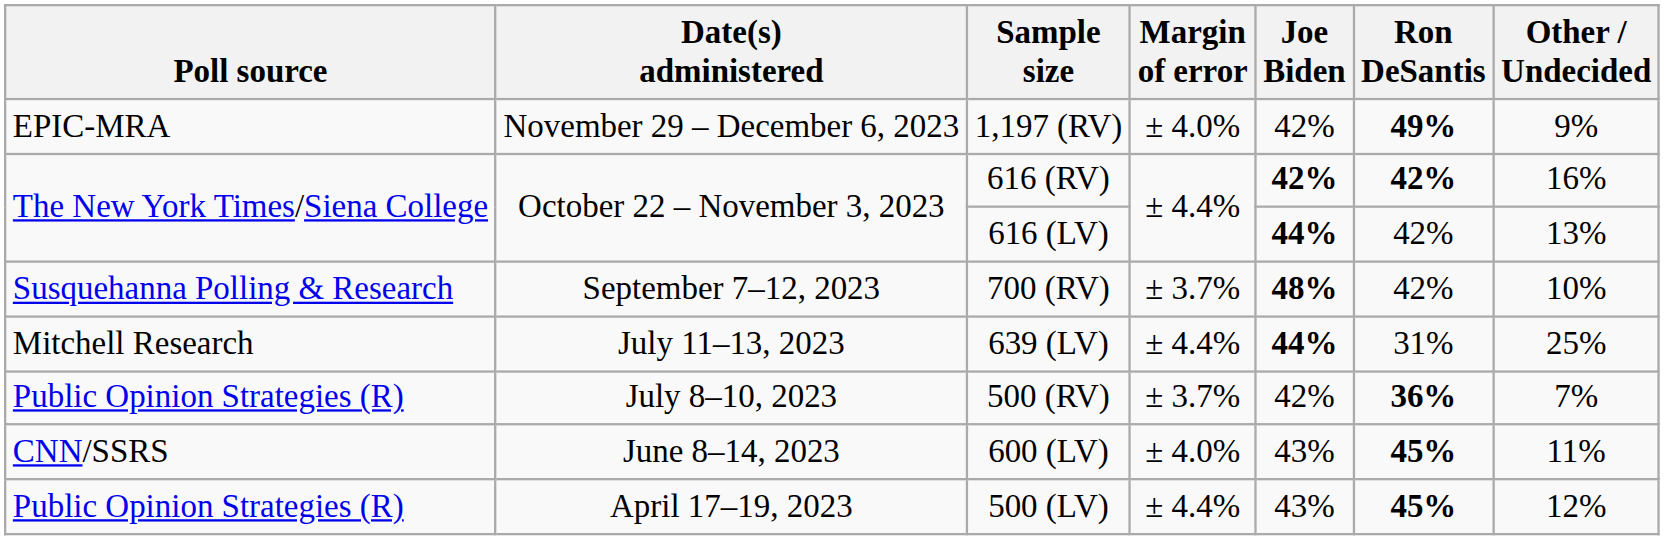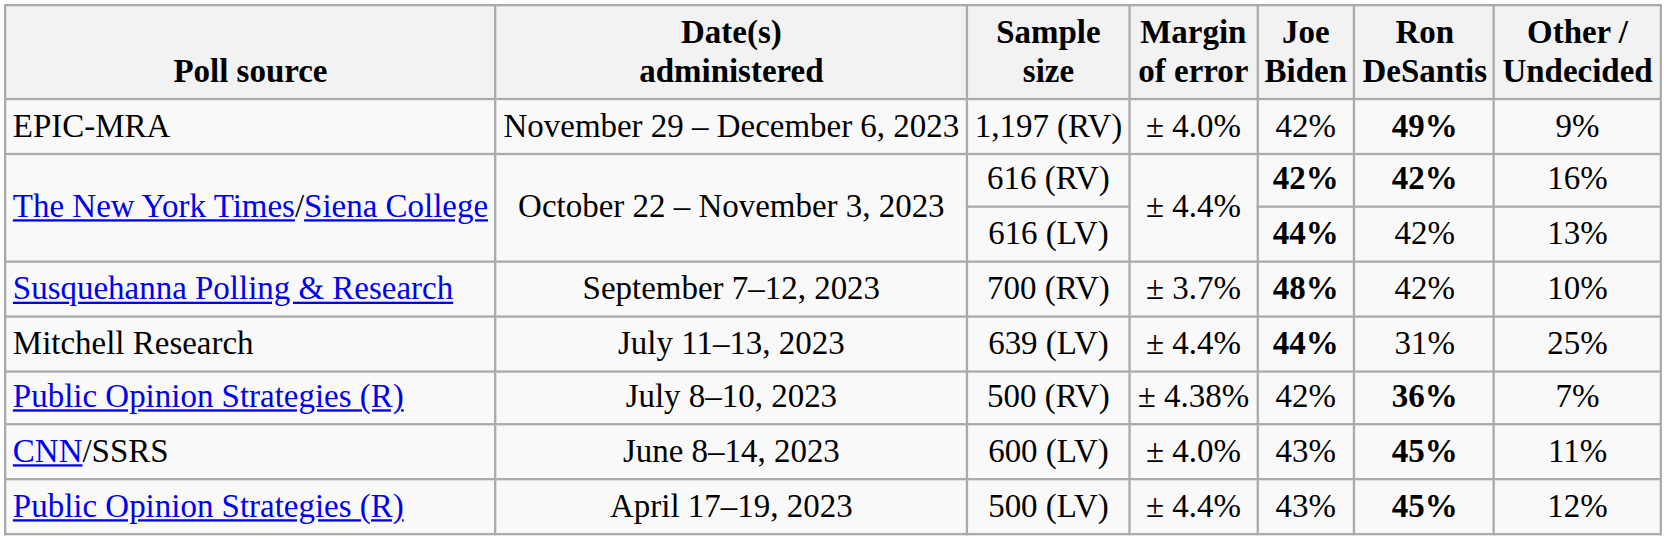(1193, 397) ± 3.7% -> (1193, 397) ± 4.38%
